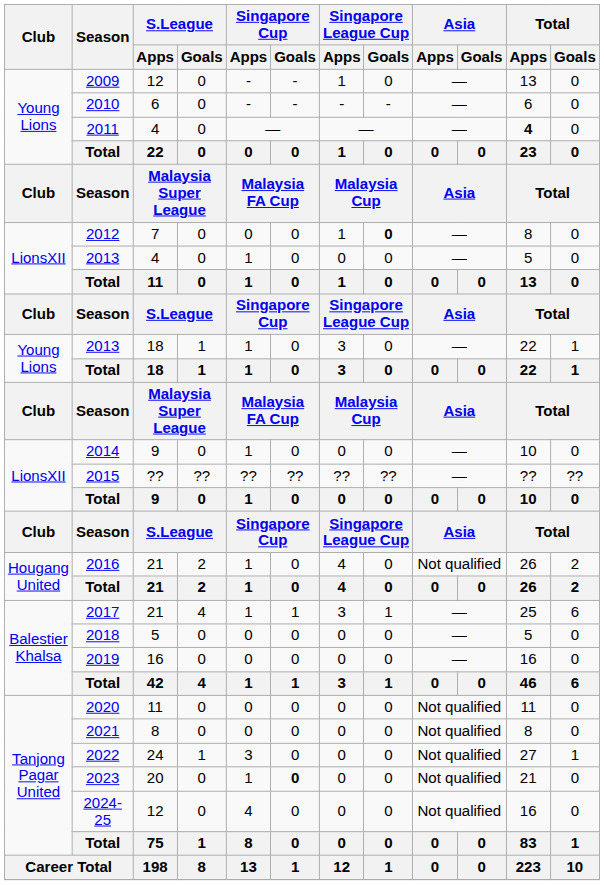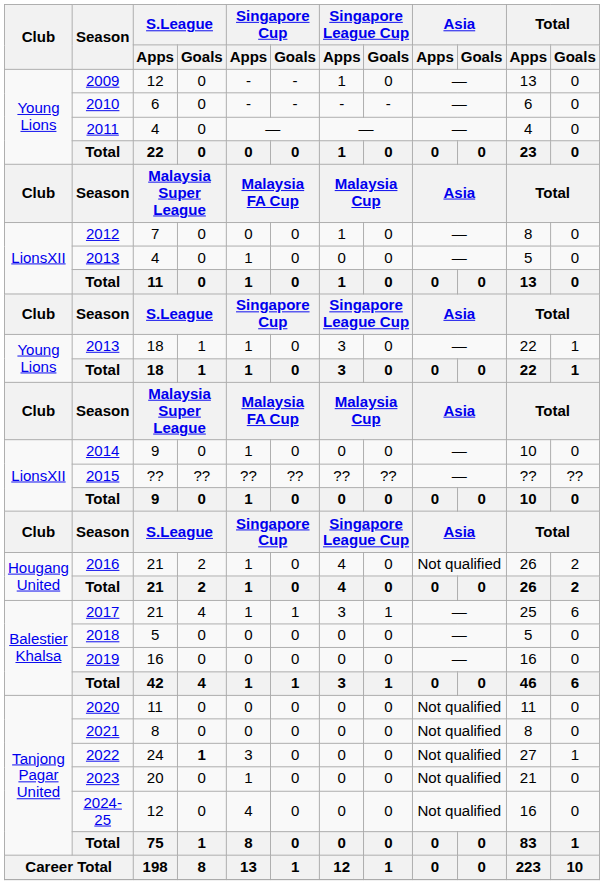(528, 128) bold -> (528, 128) normal
(388, 234) bold -> (388, 234) normal
(202, 755) normal -> (202, 755) bold
(295, 778) bold -> (295, 778) normal
